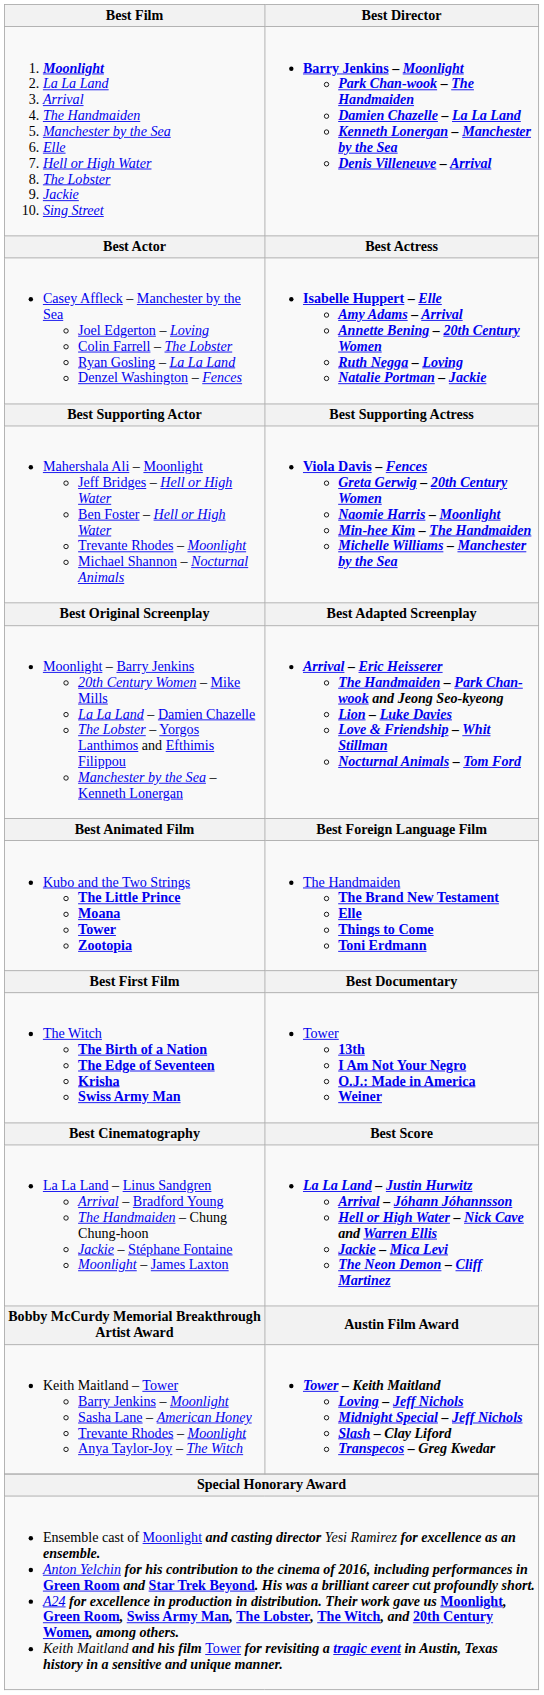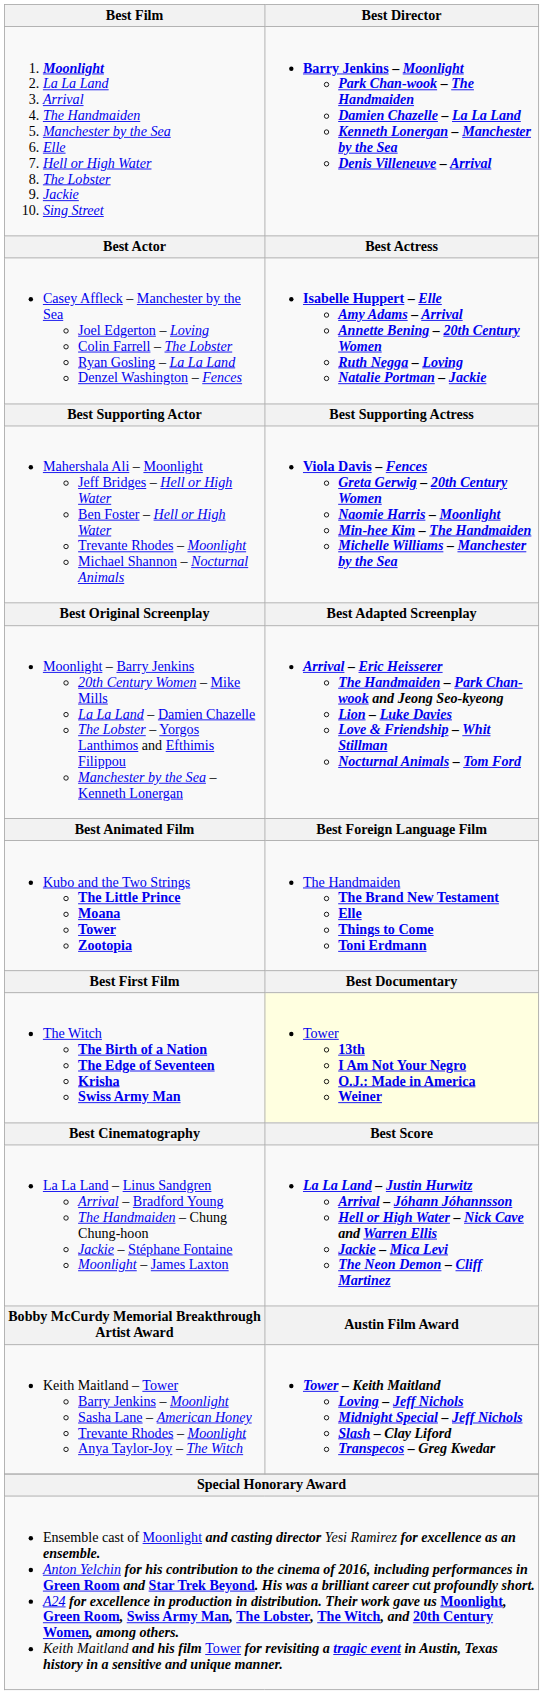(402, 1066) no background -> (402, 1066) lightyellow background
